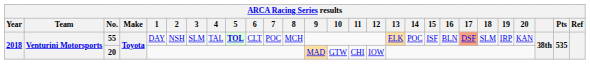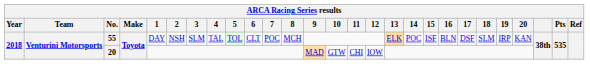(235, 38) bold -> (235, 38) normal
(469, 38) lightsalmon background -> (467, 38) no background
